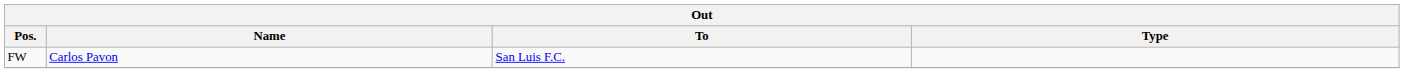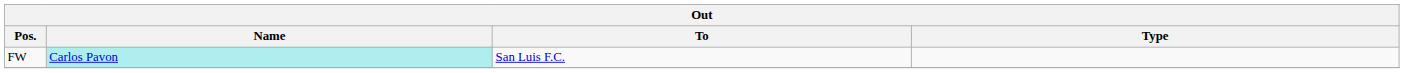(84, 57) no background -> (84, 57) paleturquoise background
